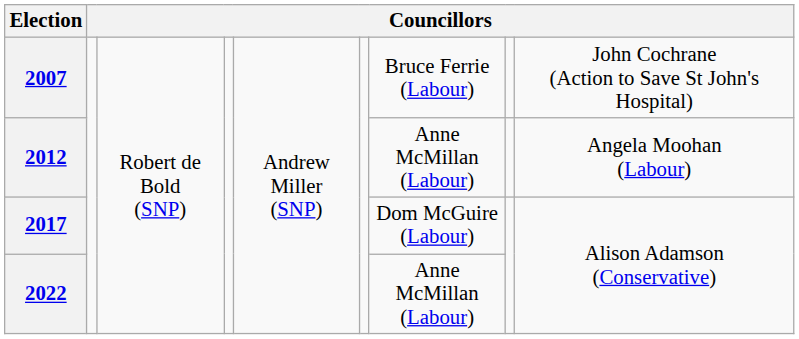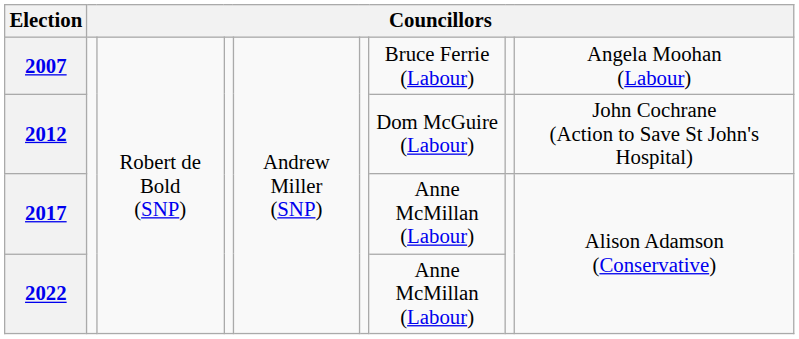(654, 77) John Cochrane (Action to Save St John's Hospital) -> (654, 65) Angela Moohan (Labour)
(437, 157) Anne McMillan (Labour) -> (437, 133) Dom McGuire (Labour)
(654, 157) Angela Moohan (Labour) -> (654, 133) John Cochrane (Action to Save St John's Hospital)
(437, 225) Dom McGuire (Labour) -> (437, 213) Anne McMillan (Labour)
